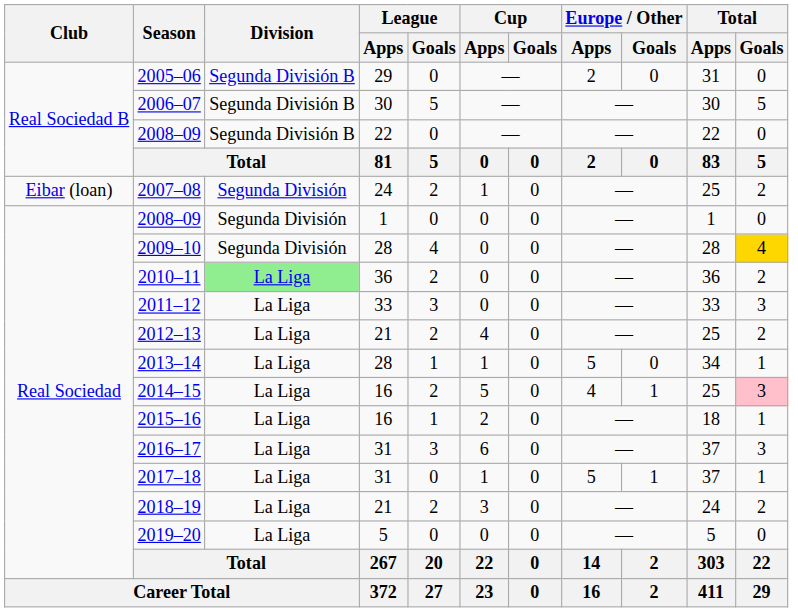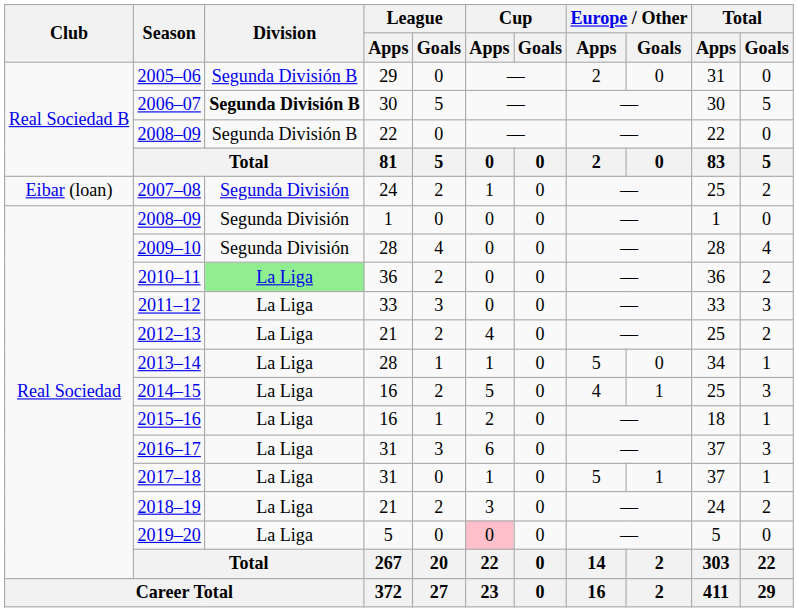(282, 104) normal -> (285, 104) bold
(762, 248) gold background -> (767, 248) no background
(762, 391) pink background -> (767, 391) no background
(484, 534) no background -> (489, 534) pink background
